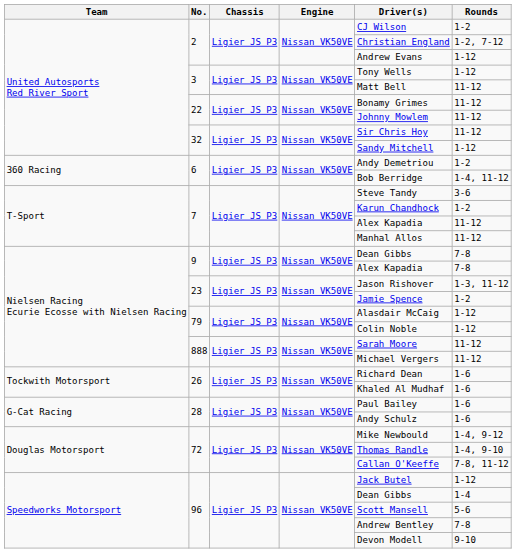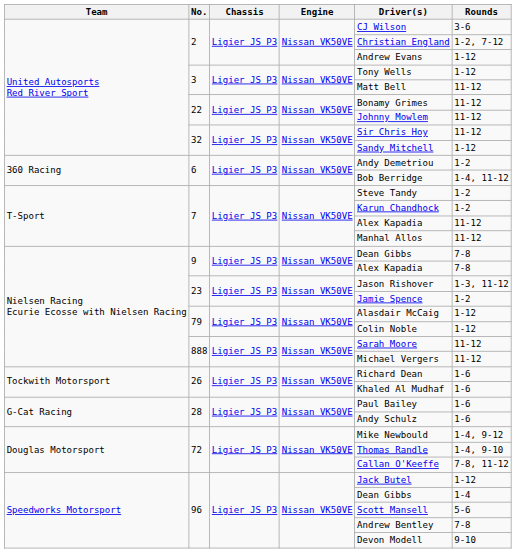(462, 27) 1-2 -> (462, 27) 3-6
(462, 193) 3-6 -> (462, 193) 1-2
